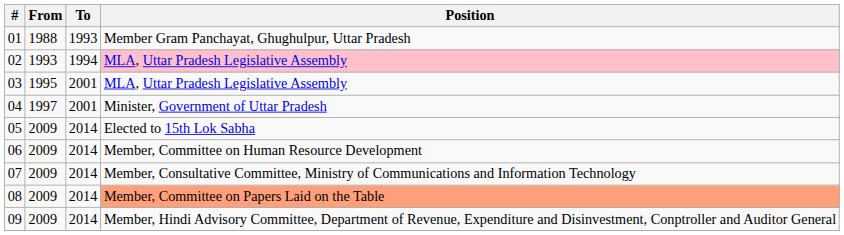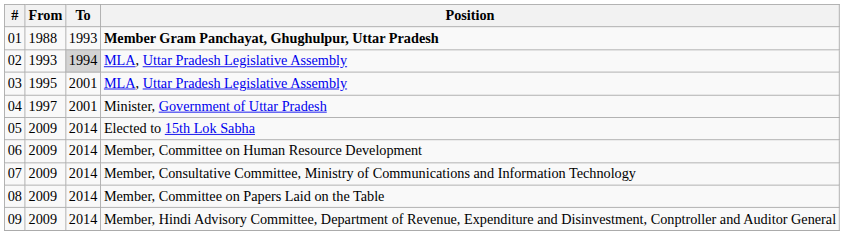(257, 38) normal -> (271, 38) bold
(83, 60) no background -> (83, 60) lightgrey background
(226, 60) pink background -> (226, 60) no background
(244, 196) lightsalmon background -> (244, 196) no background
